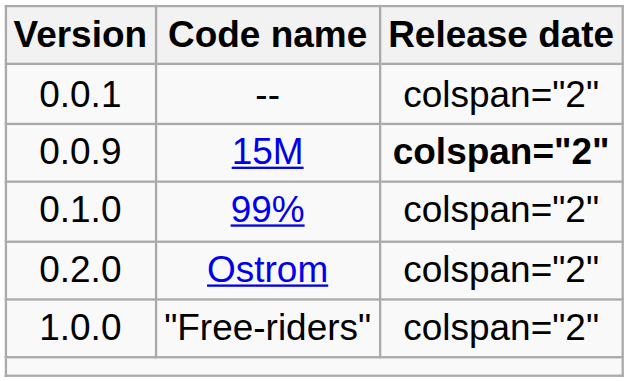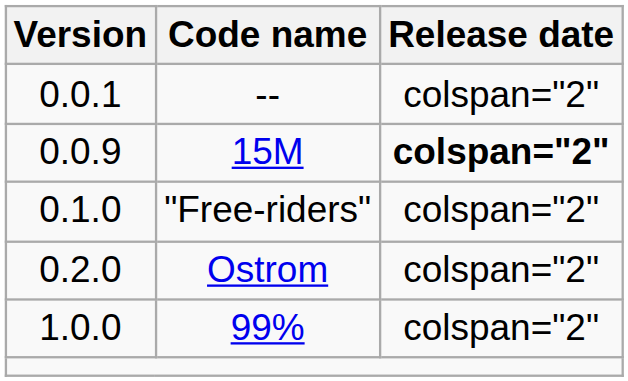(268, 210) 99% -> (268, 210) "Free-riders"
(268, 327) "Free-riders" -> (268, 327) 99%
